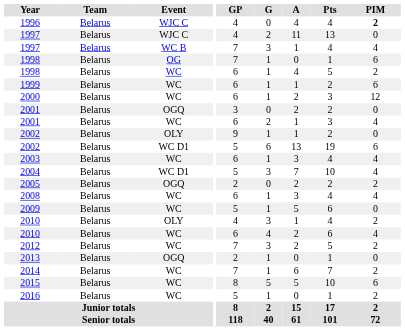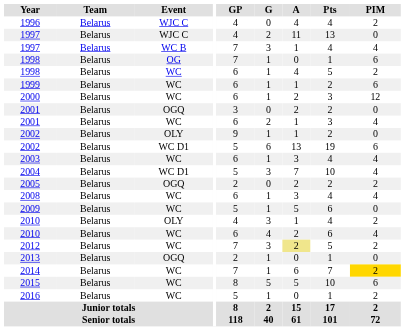(375, 22) bold -> (375, 22) normal
(296, 245) no background -> (296, 245) khaki background
(375, 270) no background -> (375, 270) gold background
